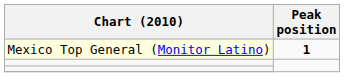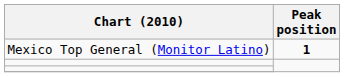(139, 49) lightyellow background -> (139, 49) no background
